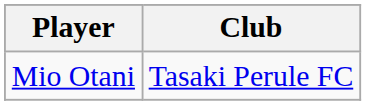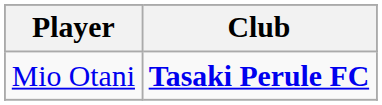(251, 75) normal -> (259, 75) bold
